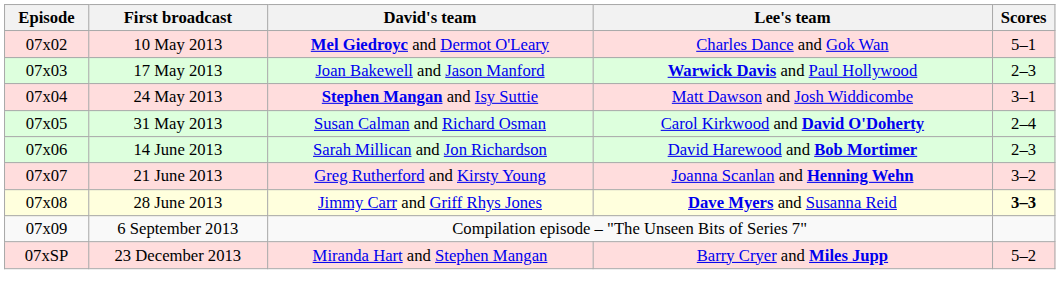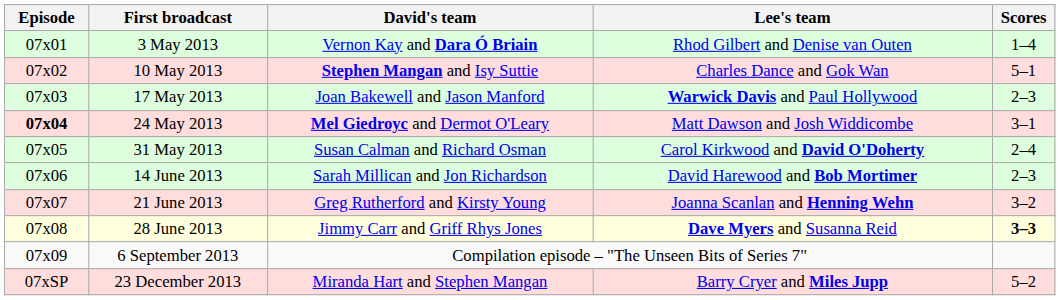+ row: (178, 44)
(430, 44) Mel Giedroyc and Dermot O'Leary -> (430, 70) Stephen Mangan and Isy Suttie
(47, 96) normal -> (47, 123) bold
(430, 96) Stephen Mangan and Isy Suttie -> (430, 123) Mel Giedroyc and Dermot O'Leary
